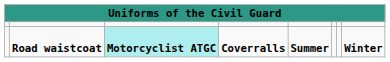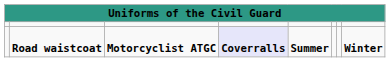(162, 48) paleturquoise background -> (162, 48) no background
(253, 48) no background -> (253, 48) lavender background
